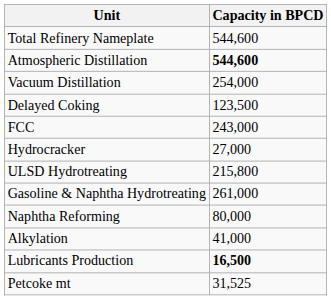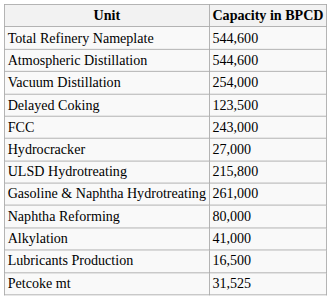(235, 60) bold -> (235, 60) normal
(232, 261) bold -> (232, 261) normal
